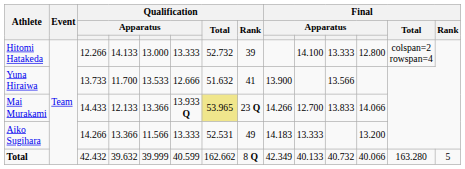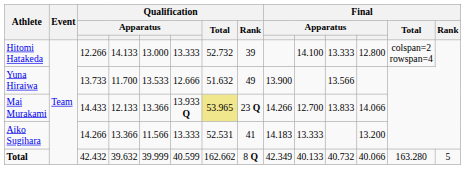(251, 81) 41 -> (251, 81) 49
(251, 135) 49 -> (251, 135) 41
